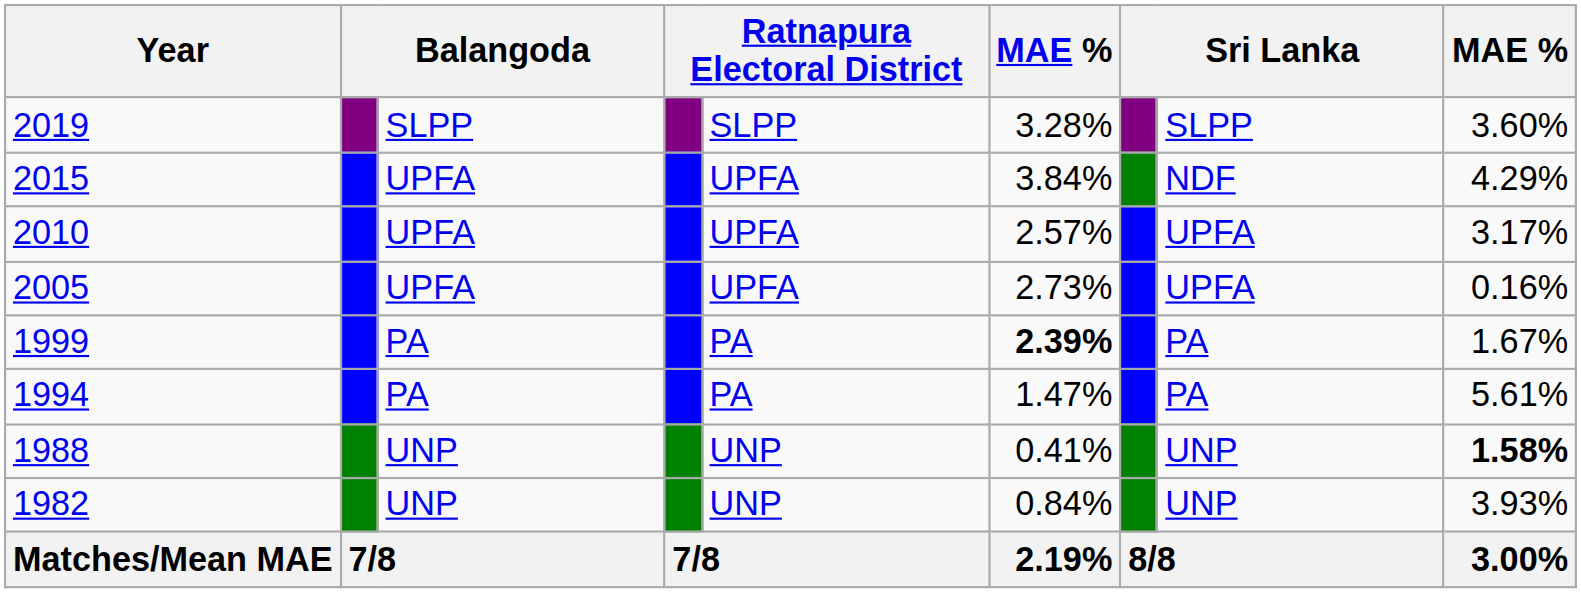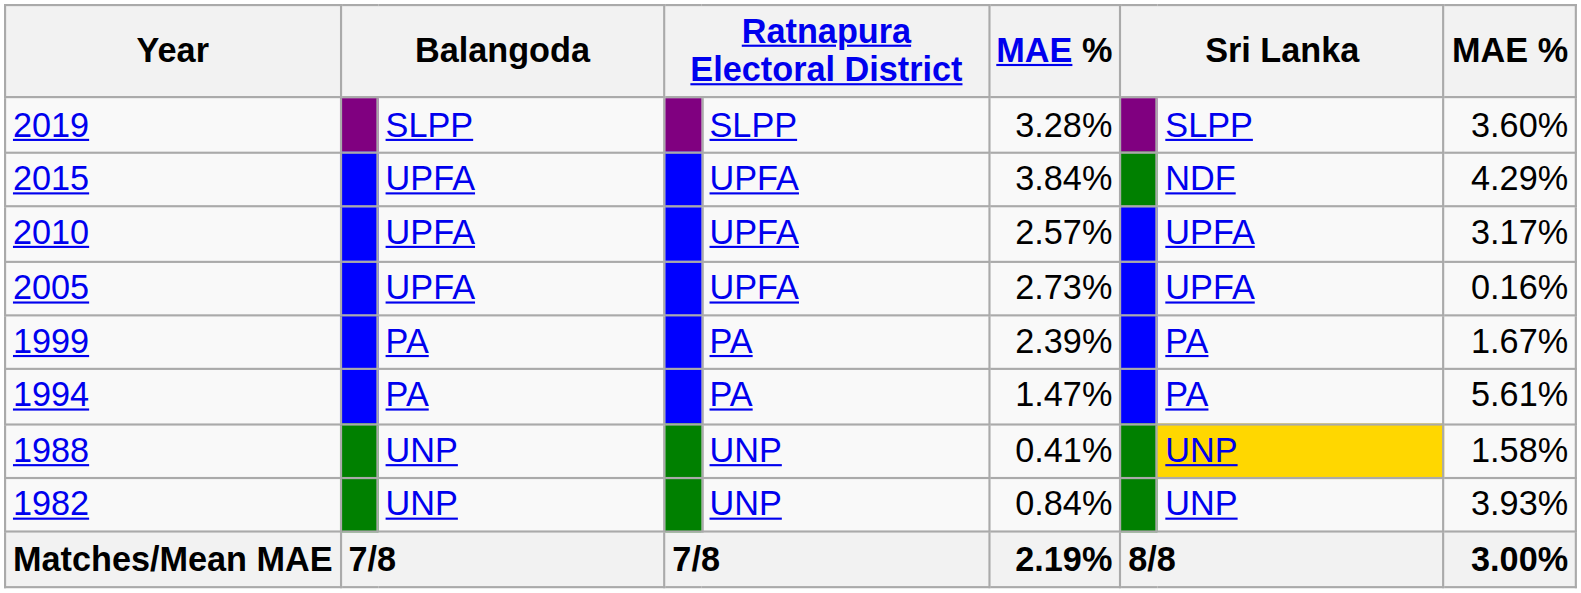(1064, 341) bold -> (1064, 341) normal
(1201, 450) no background -> (1201, 450) gold background
(1520, 450) bold -> (1520, 450) normal
